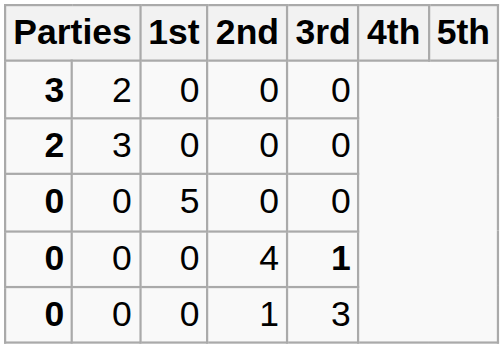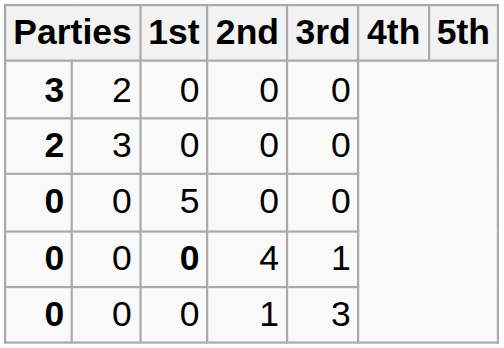(190, 257) normal -> (190, 257) bold
(341, 257) bold -> (341, 257) normal
